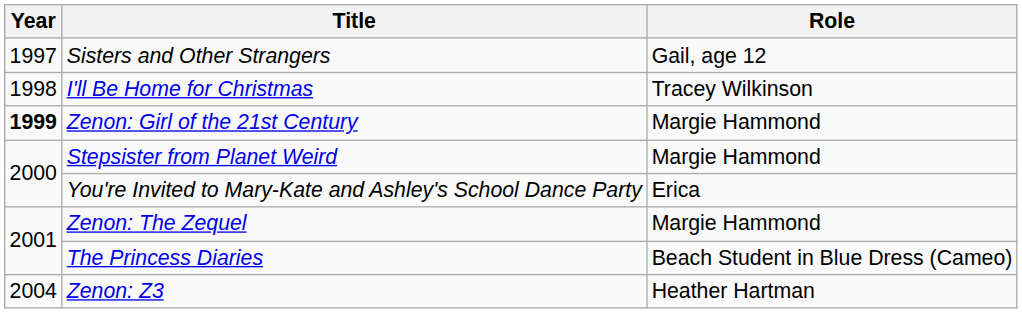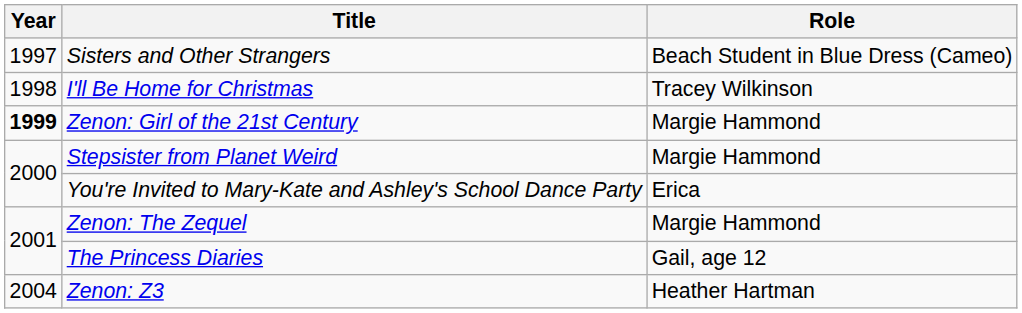(709, 55) Gail, age 12 -> (832, 55) Beach Student in Blue Dress (Cameo)
(832, 257) Beach Student in Blue Dress (Cameo) -> (709, 257) Gail, age 12
